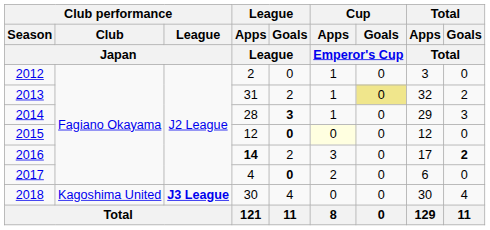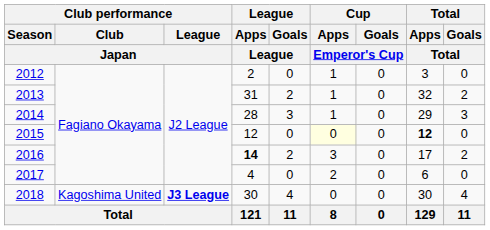(381, 94) khaki background -> (381, 94) no background
(290, 114) bold -> (290, 114) normal
(290, 134) bold -> (290, 134) normal
(425, 134) normal -> (425, 134) bold
(464, 154) bold -> (464, 154) normal
(290, 174) bold -> (290, 174) normal
